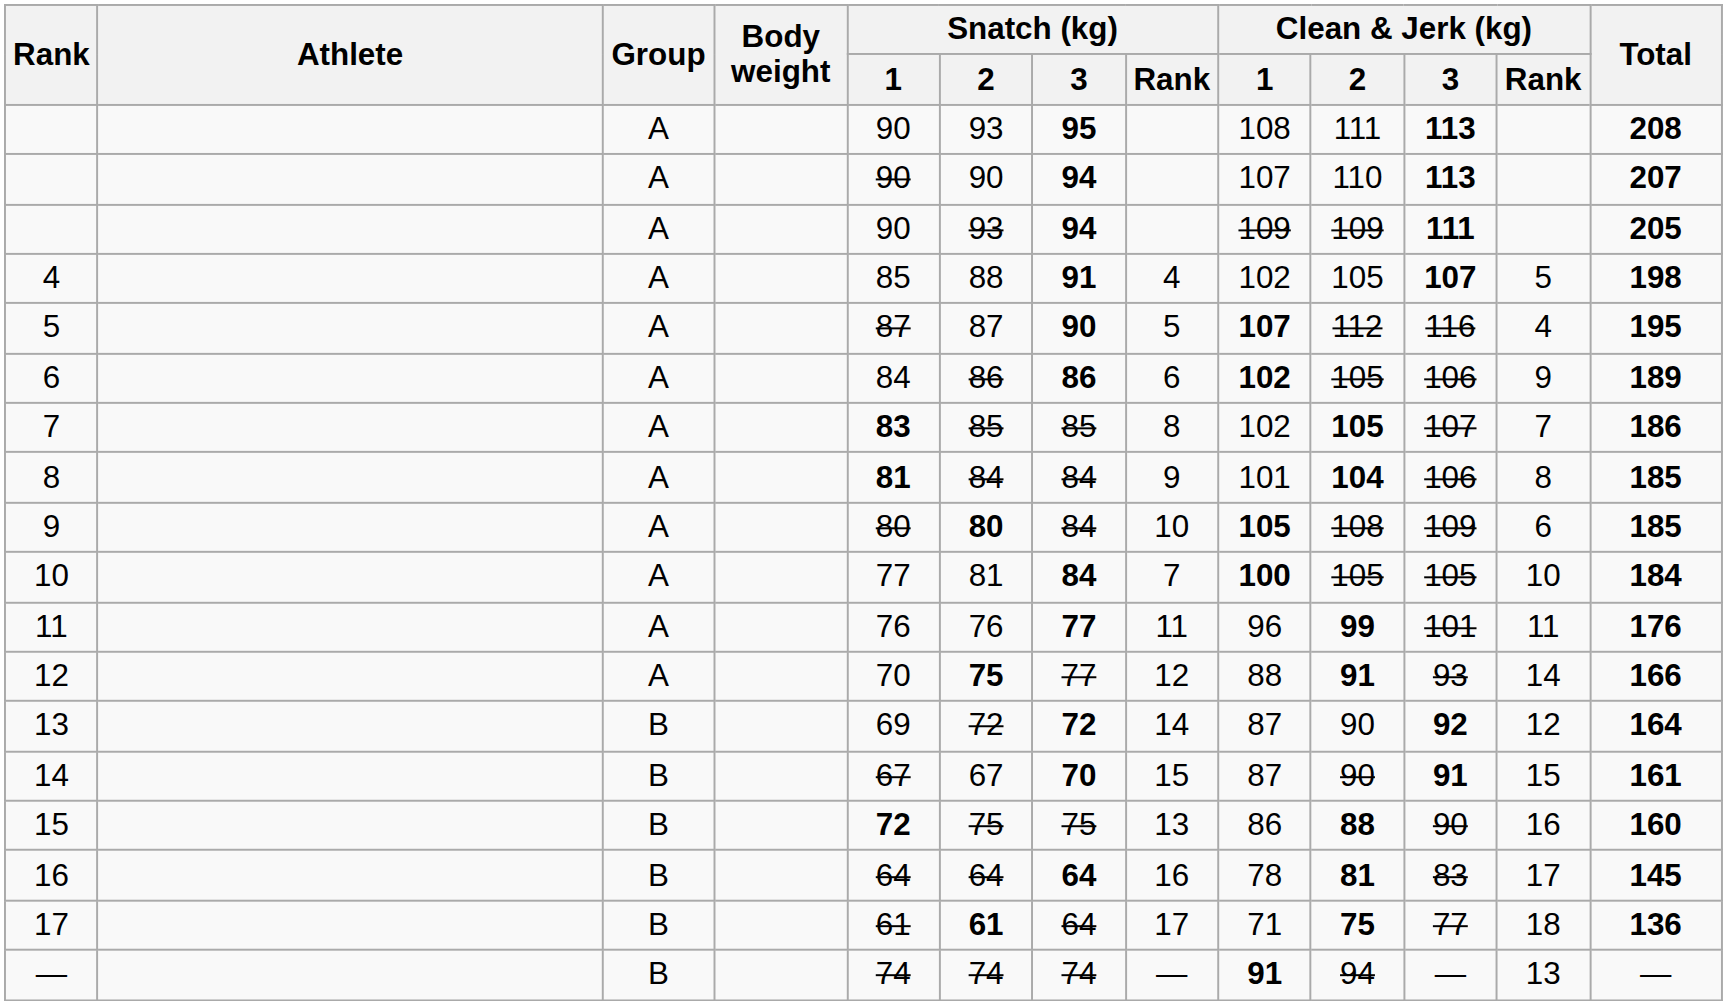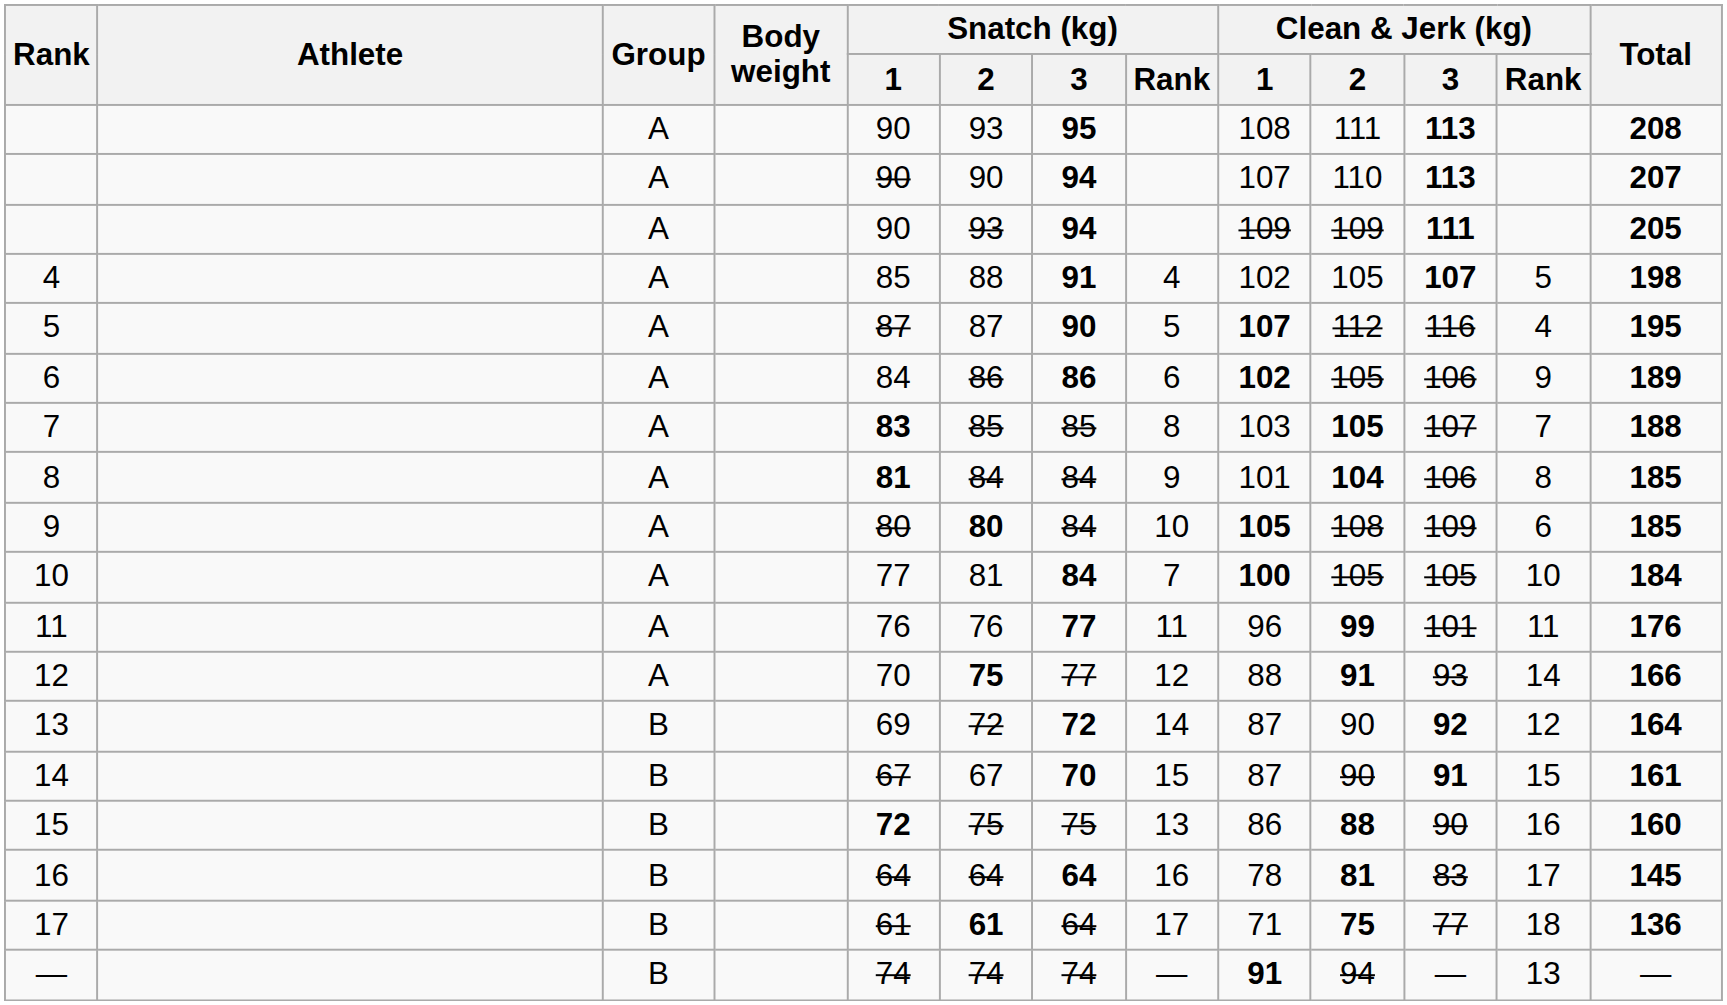(1265, 427) 102 -> (1265, 427) 103
(1656, 427) 186 -> (1656, 427) 188
